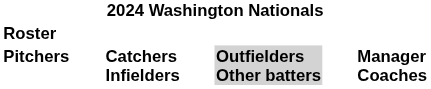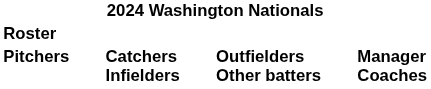(269, 65) lightgrey background -> (269, 65) no background
